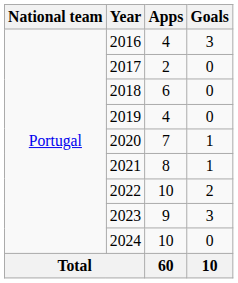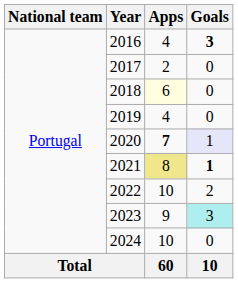(210, 41) normal -> (210, 41) bold
(166, 91) no background -> (166, 91) lightyellow background
(166, 141) normal -> (166, 141) bold
(210, 141) no background -> (210, 141) lavender background
(166, 166) no background -> (166, 166) khaki background
(210, 166) normal -> (210, 166) bold
(210, 215) no background -> (210, 215) paleturquoise background
